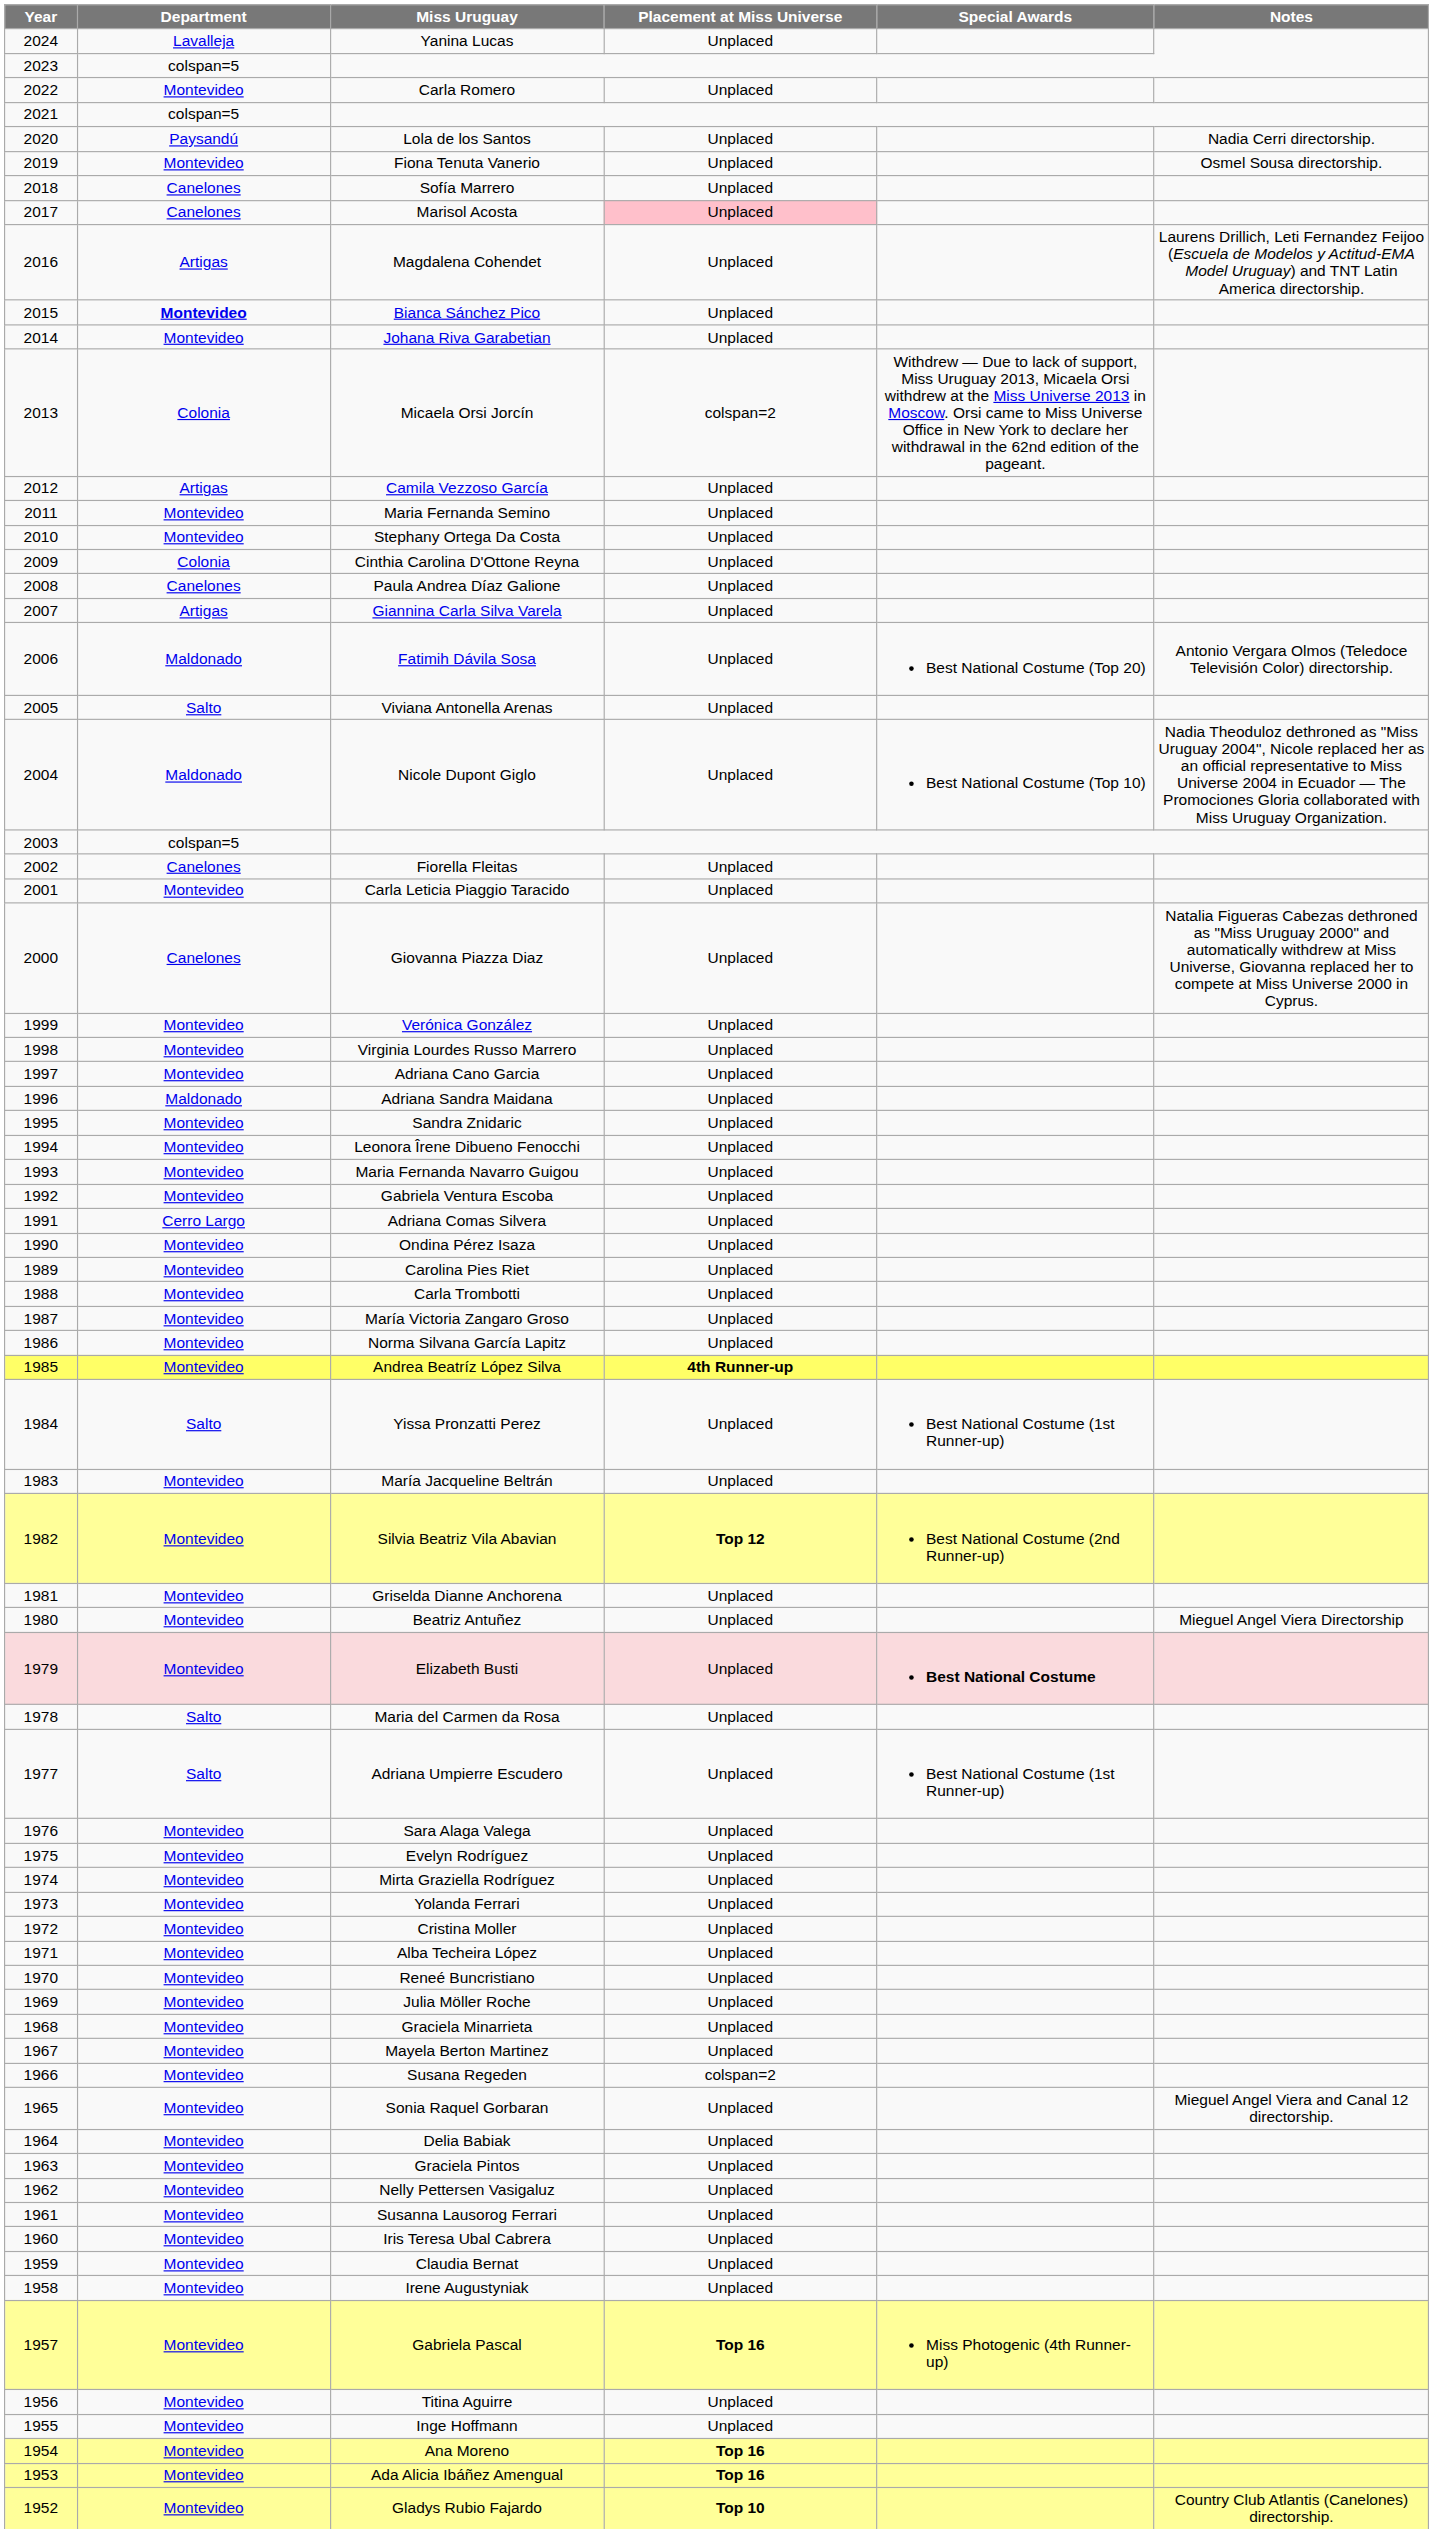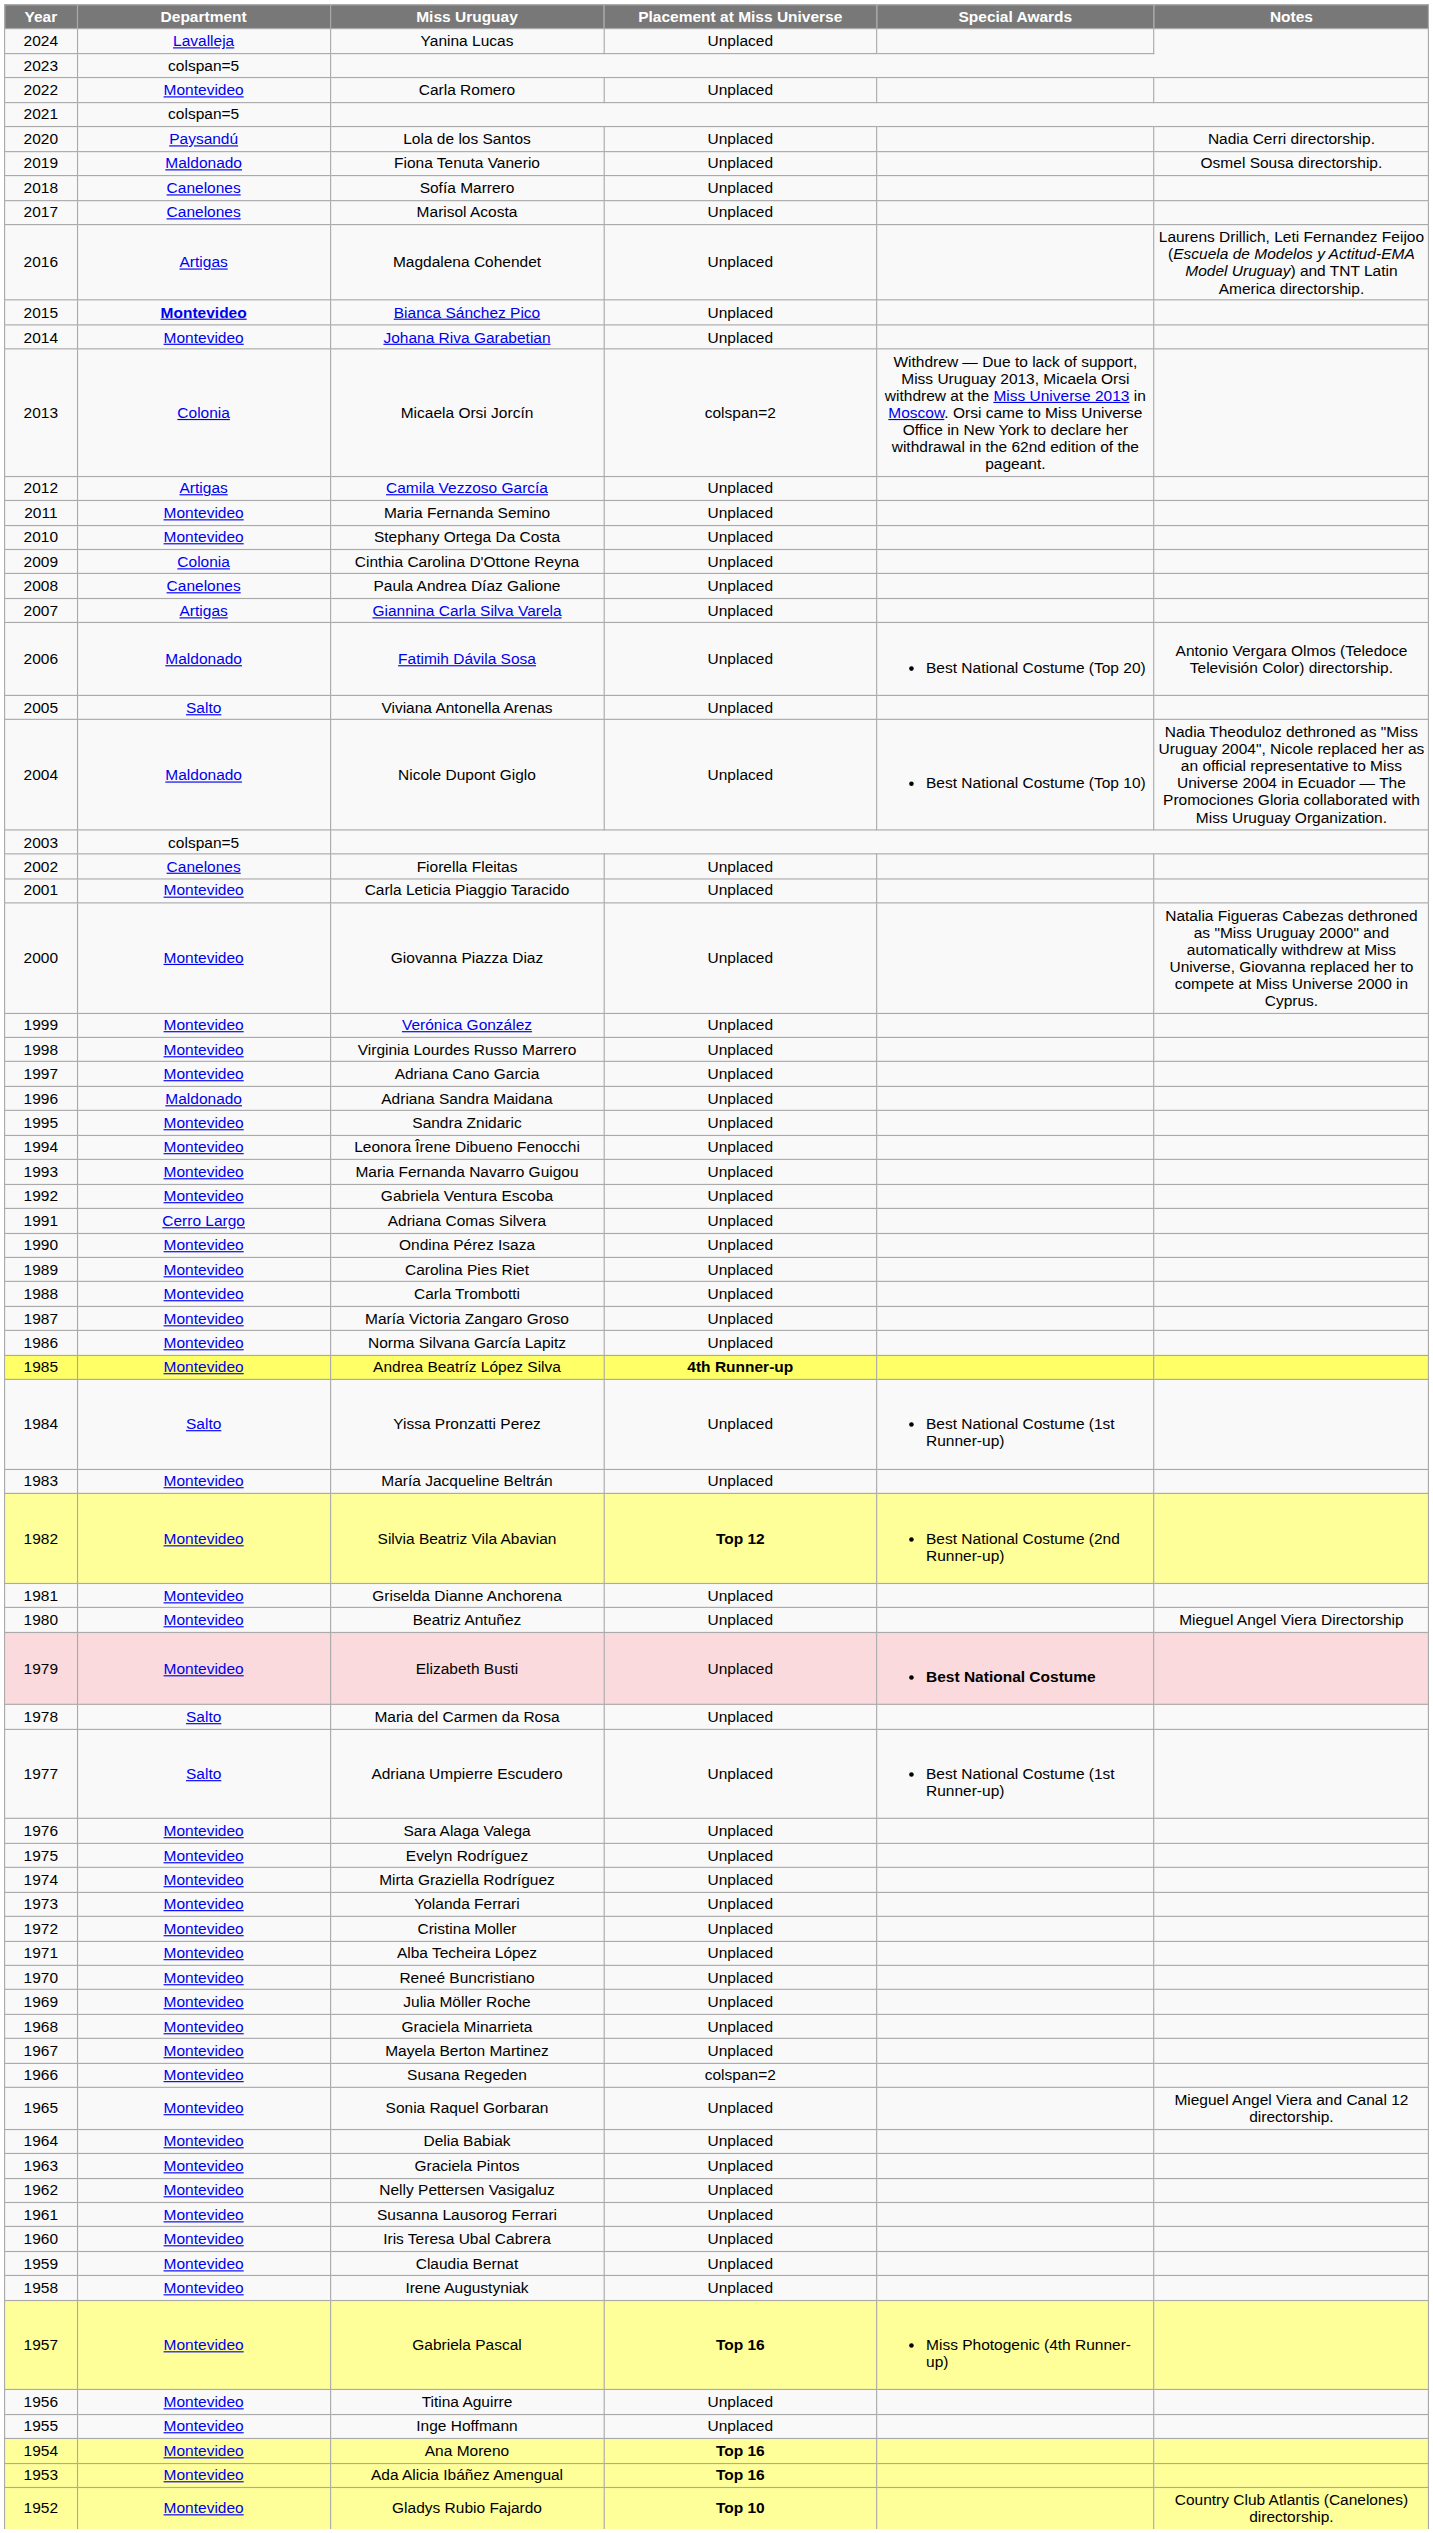(204, 163) Montevideo -> (204, 163) Maldonado
(740, 212) pink background -> (740, 212) no background
(204, 958) Canelones -> (204, 958) Montevideo
